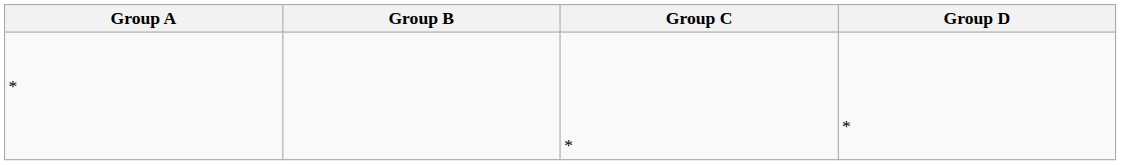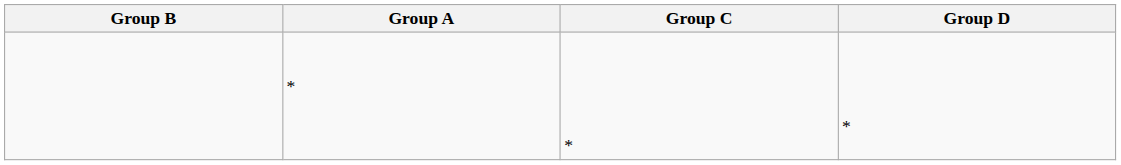columns swapped: (143, 18) <-> (421, 18)
